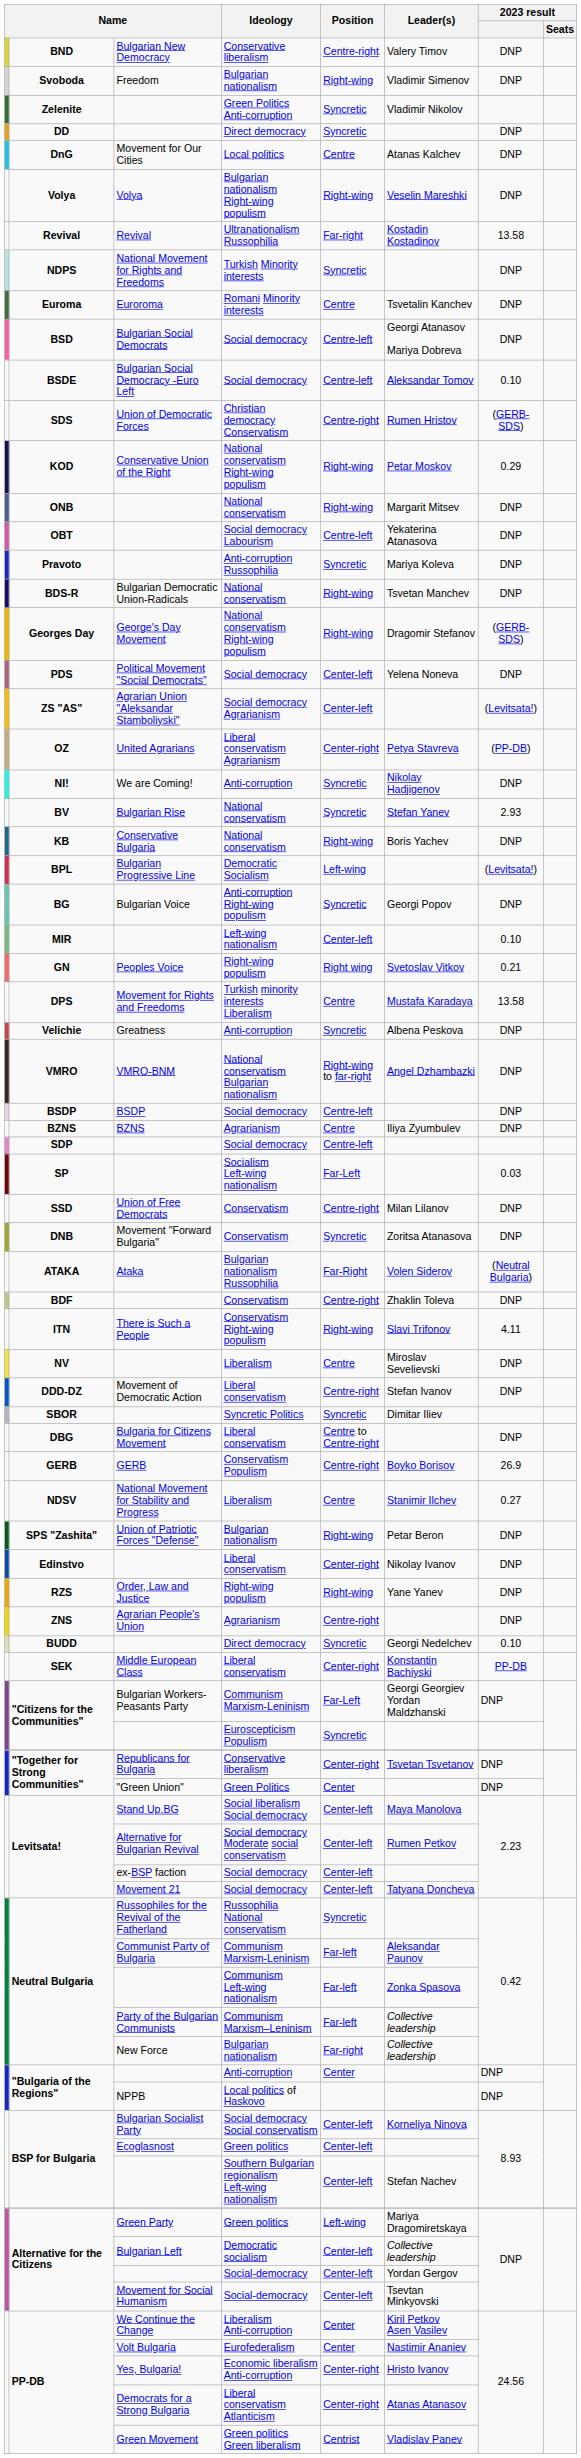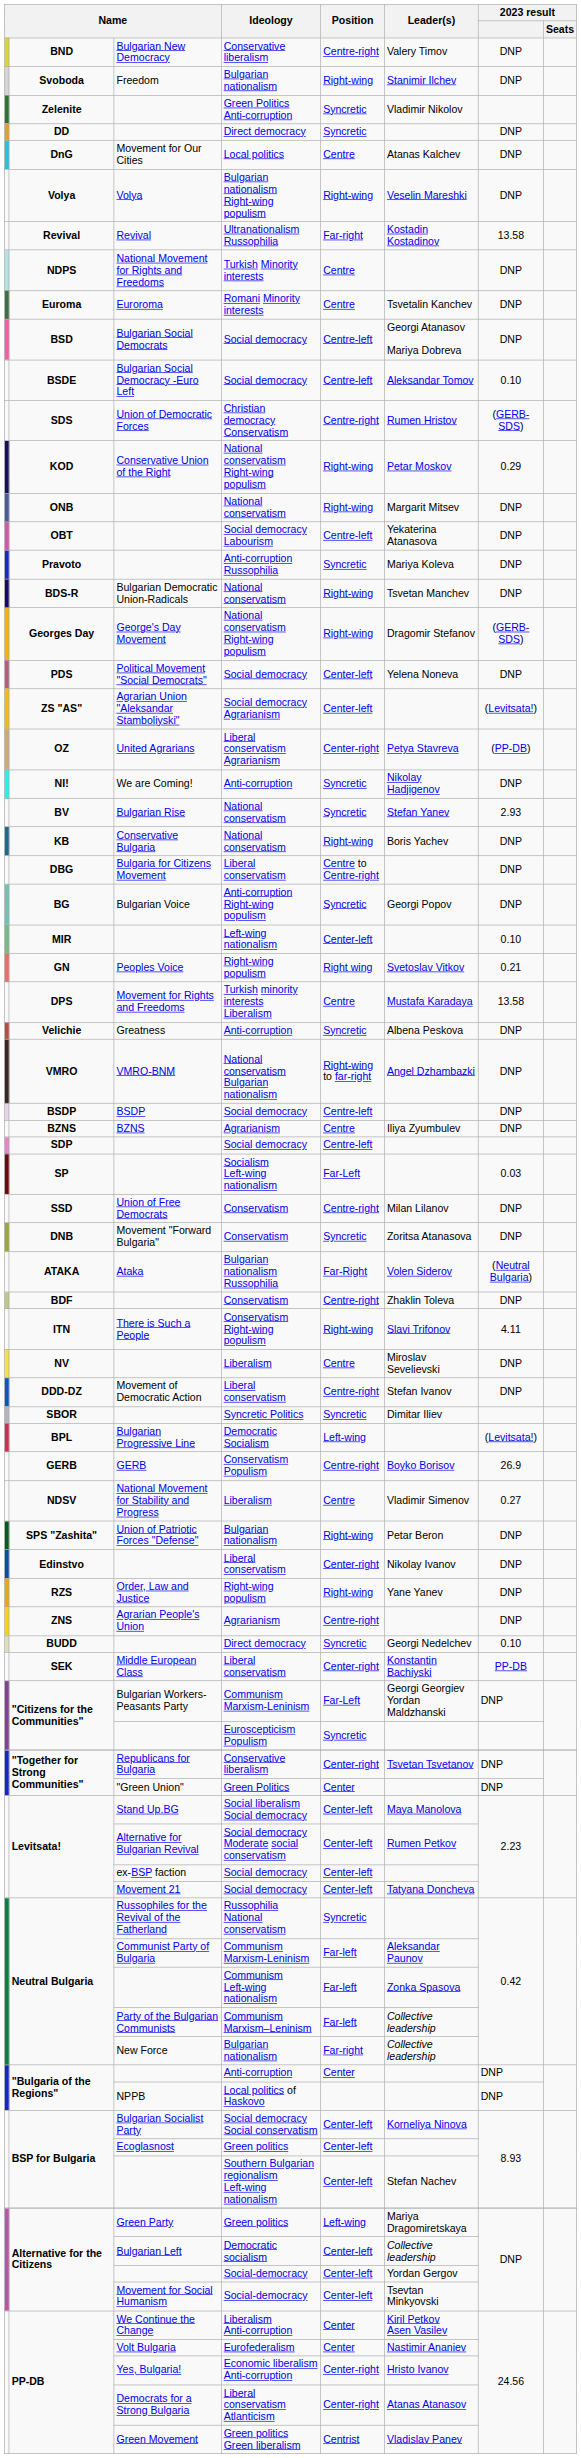(428, 80) Vladimir Simenov -> (422, 80) Stanimir Ilchev
(345, 270) Syncretic -> (339, 270) Centre
rows swapped: (62, 870) <-> (62, 1437)
(422, 1500) Stanimir Ilchev -> (428, 1500) Vladimir Simenov
